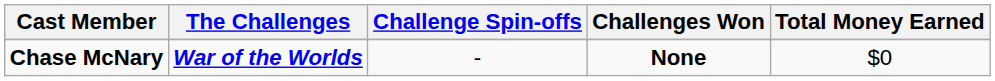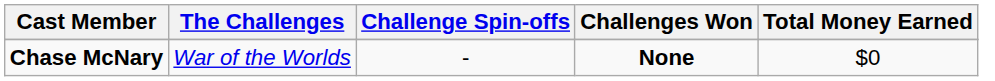(268, 57) bold -> (262, 57) normal
